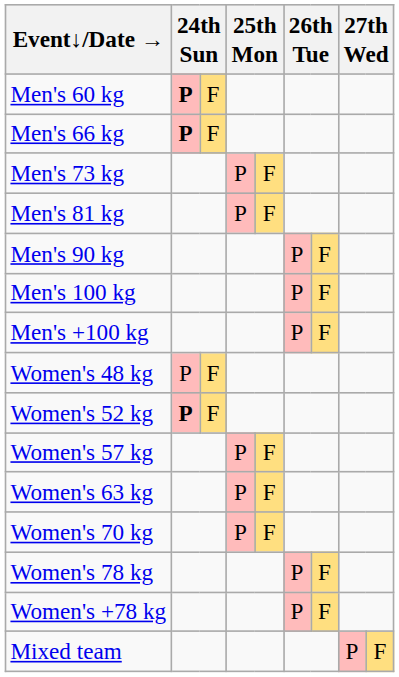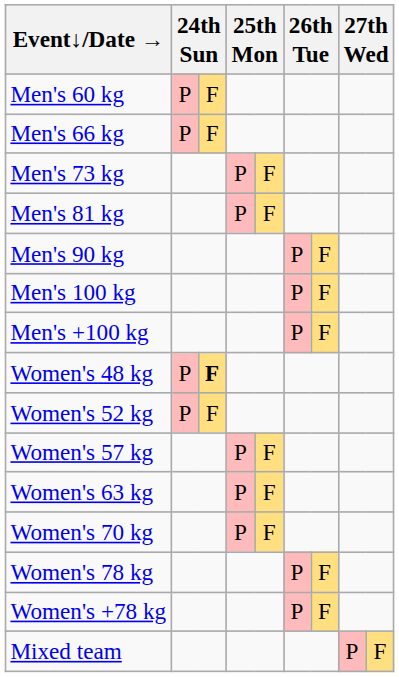(186, 94) bold -> (185, 94) normal
(186, 133) bold -> (185, 133) normal
(213, 372) normal -> (212, 372) bold
(186, 412) bold -> (185, 412) normal
